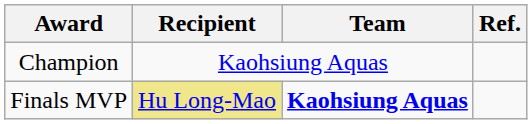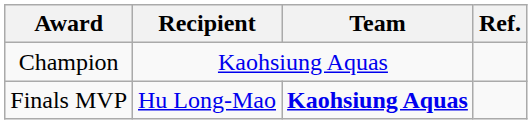(207, 99) khaki background -> (207, 99) no background
